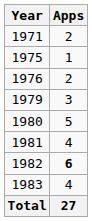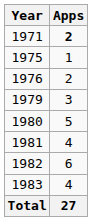(69, 36) normal -> (69, 36) bold
(69, 163) bold -> (69, 163) normal
